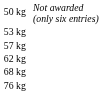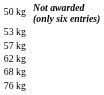(66, 13) normal -> (67, 13) bold
